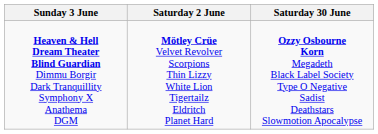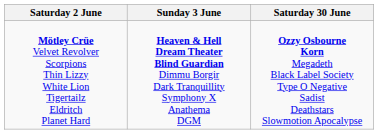columns swapped: (189, 12) <-> (66, 12)
